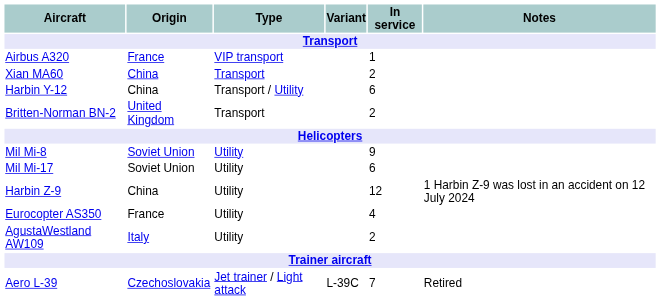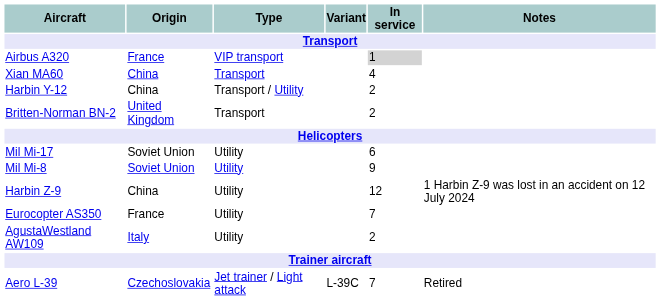(372, 57) no background -> (372, 57) lightgrey background
(372, 74) 2 -> (372, 74) 4
(372, 90) 6 -> (372, 90) 2
rows swapped: (26, 152) <-> (29, 168)
(372, 214) 4 -> (372, 214) 7
